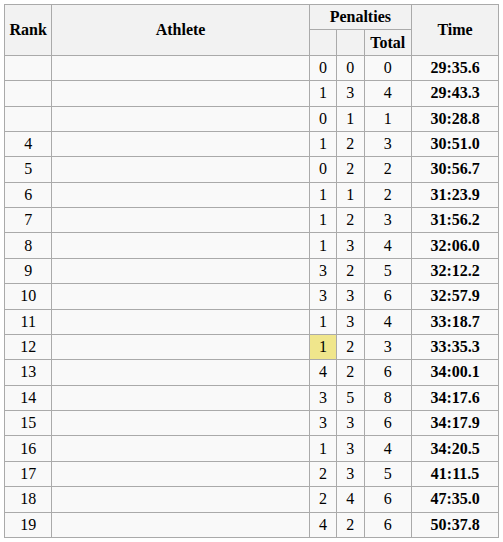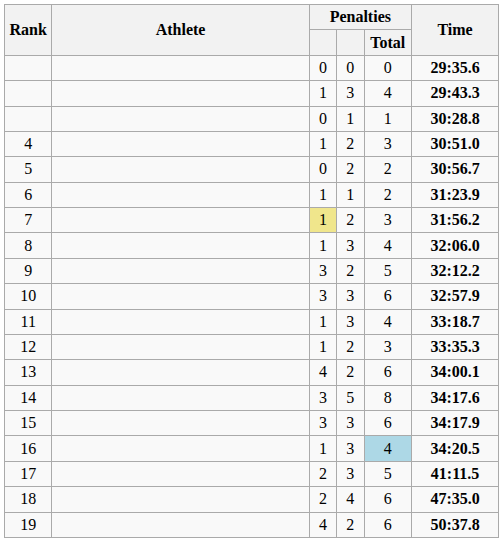(323, 220) no background -> (323, 220) khaki background
(323, 347) khaki background -> (323, 347) no background
(388, 448) no background -> (388, 448) lightblue background
